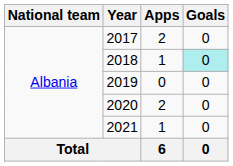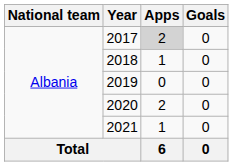(162, 37) no background -> (162, 37) lightgrey background
(206, 60) paleturquoise background -> (206, 60) no background
